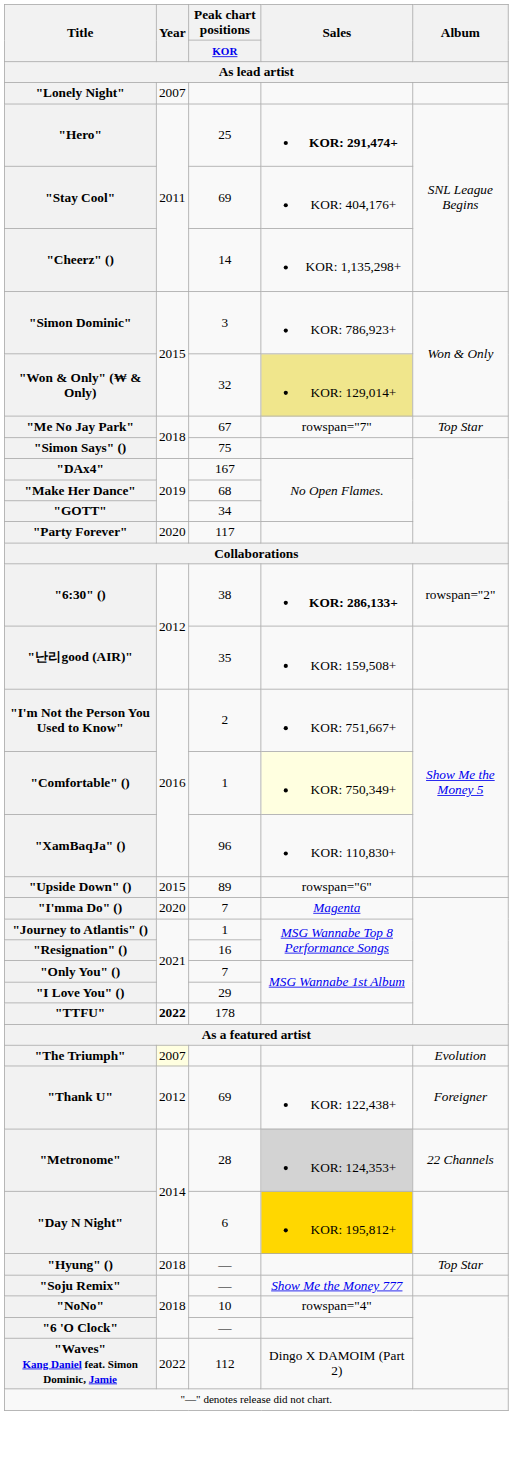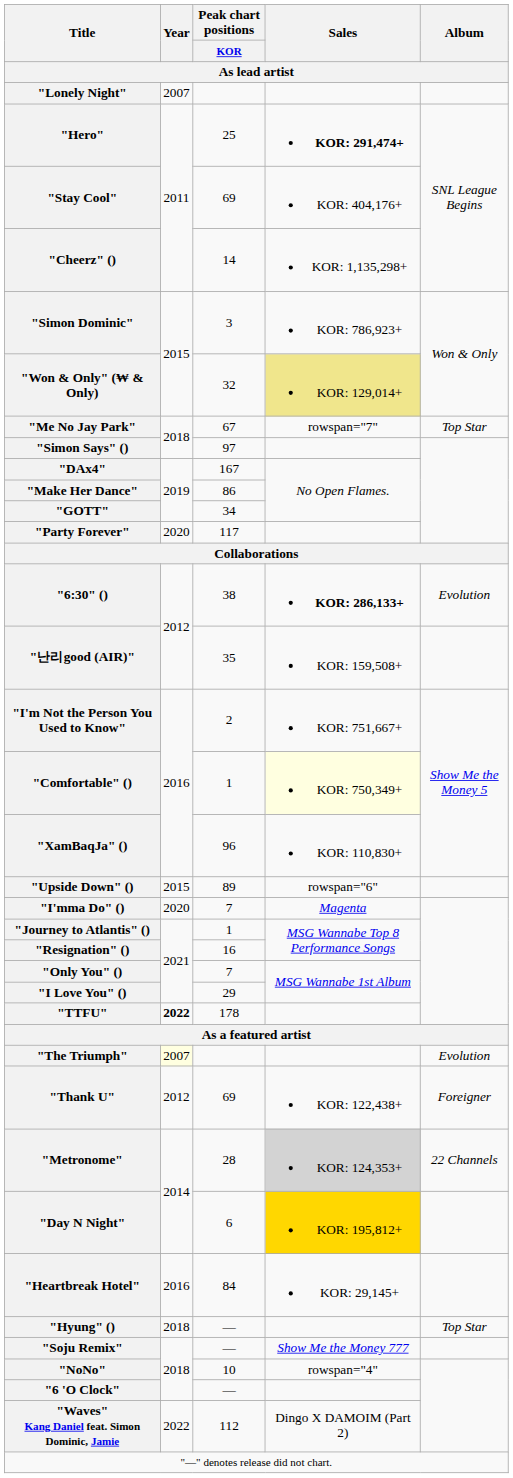(225, 448) 75 -> (229, 448) 97
(225, 490) 68 -> (229, 490) 86
(460, 595) rowspan="2" -> (464, 595) Evolution
+ row: (82, 1285)
